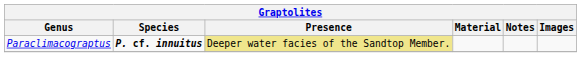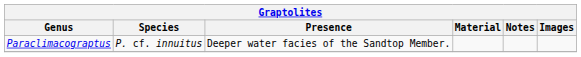(159, 44) bold -> (159, 44) normal
(329, 44) khaki background -> (329, 44) no background
